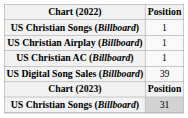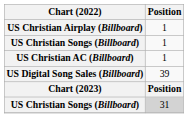(75, 27) US Christian Songs (Billboard) -> (75, 27) US Christian Airplay (Billboard)
(75, 43) US Christian Airplay (Billboard) -> (75, 43) US Christian Songs (Billboard)
